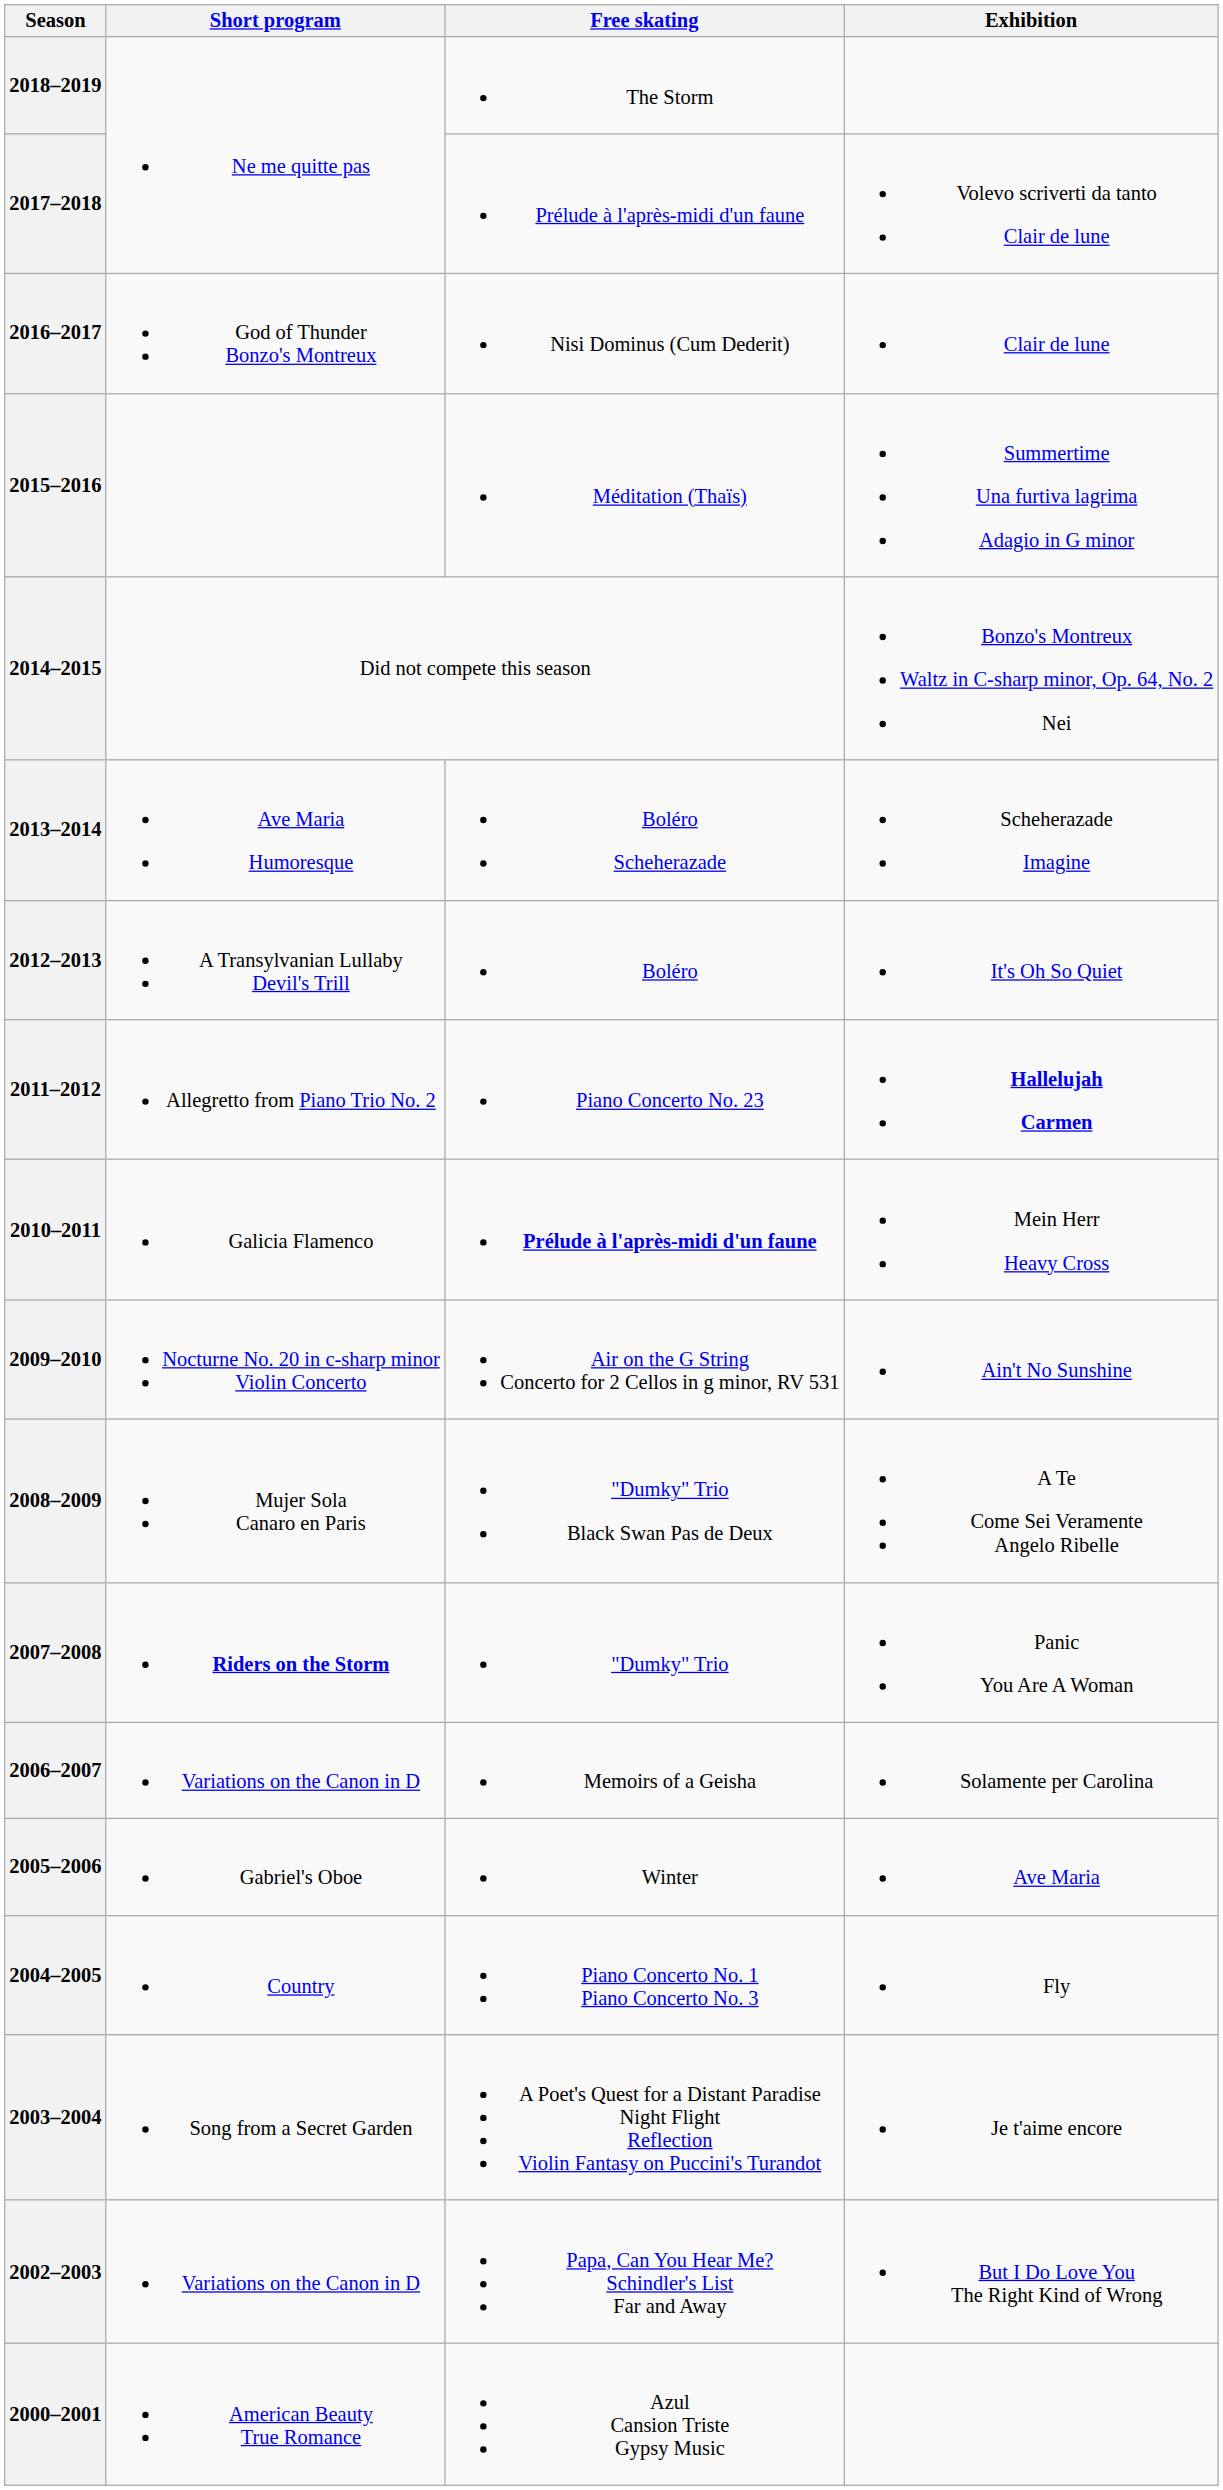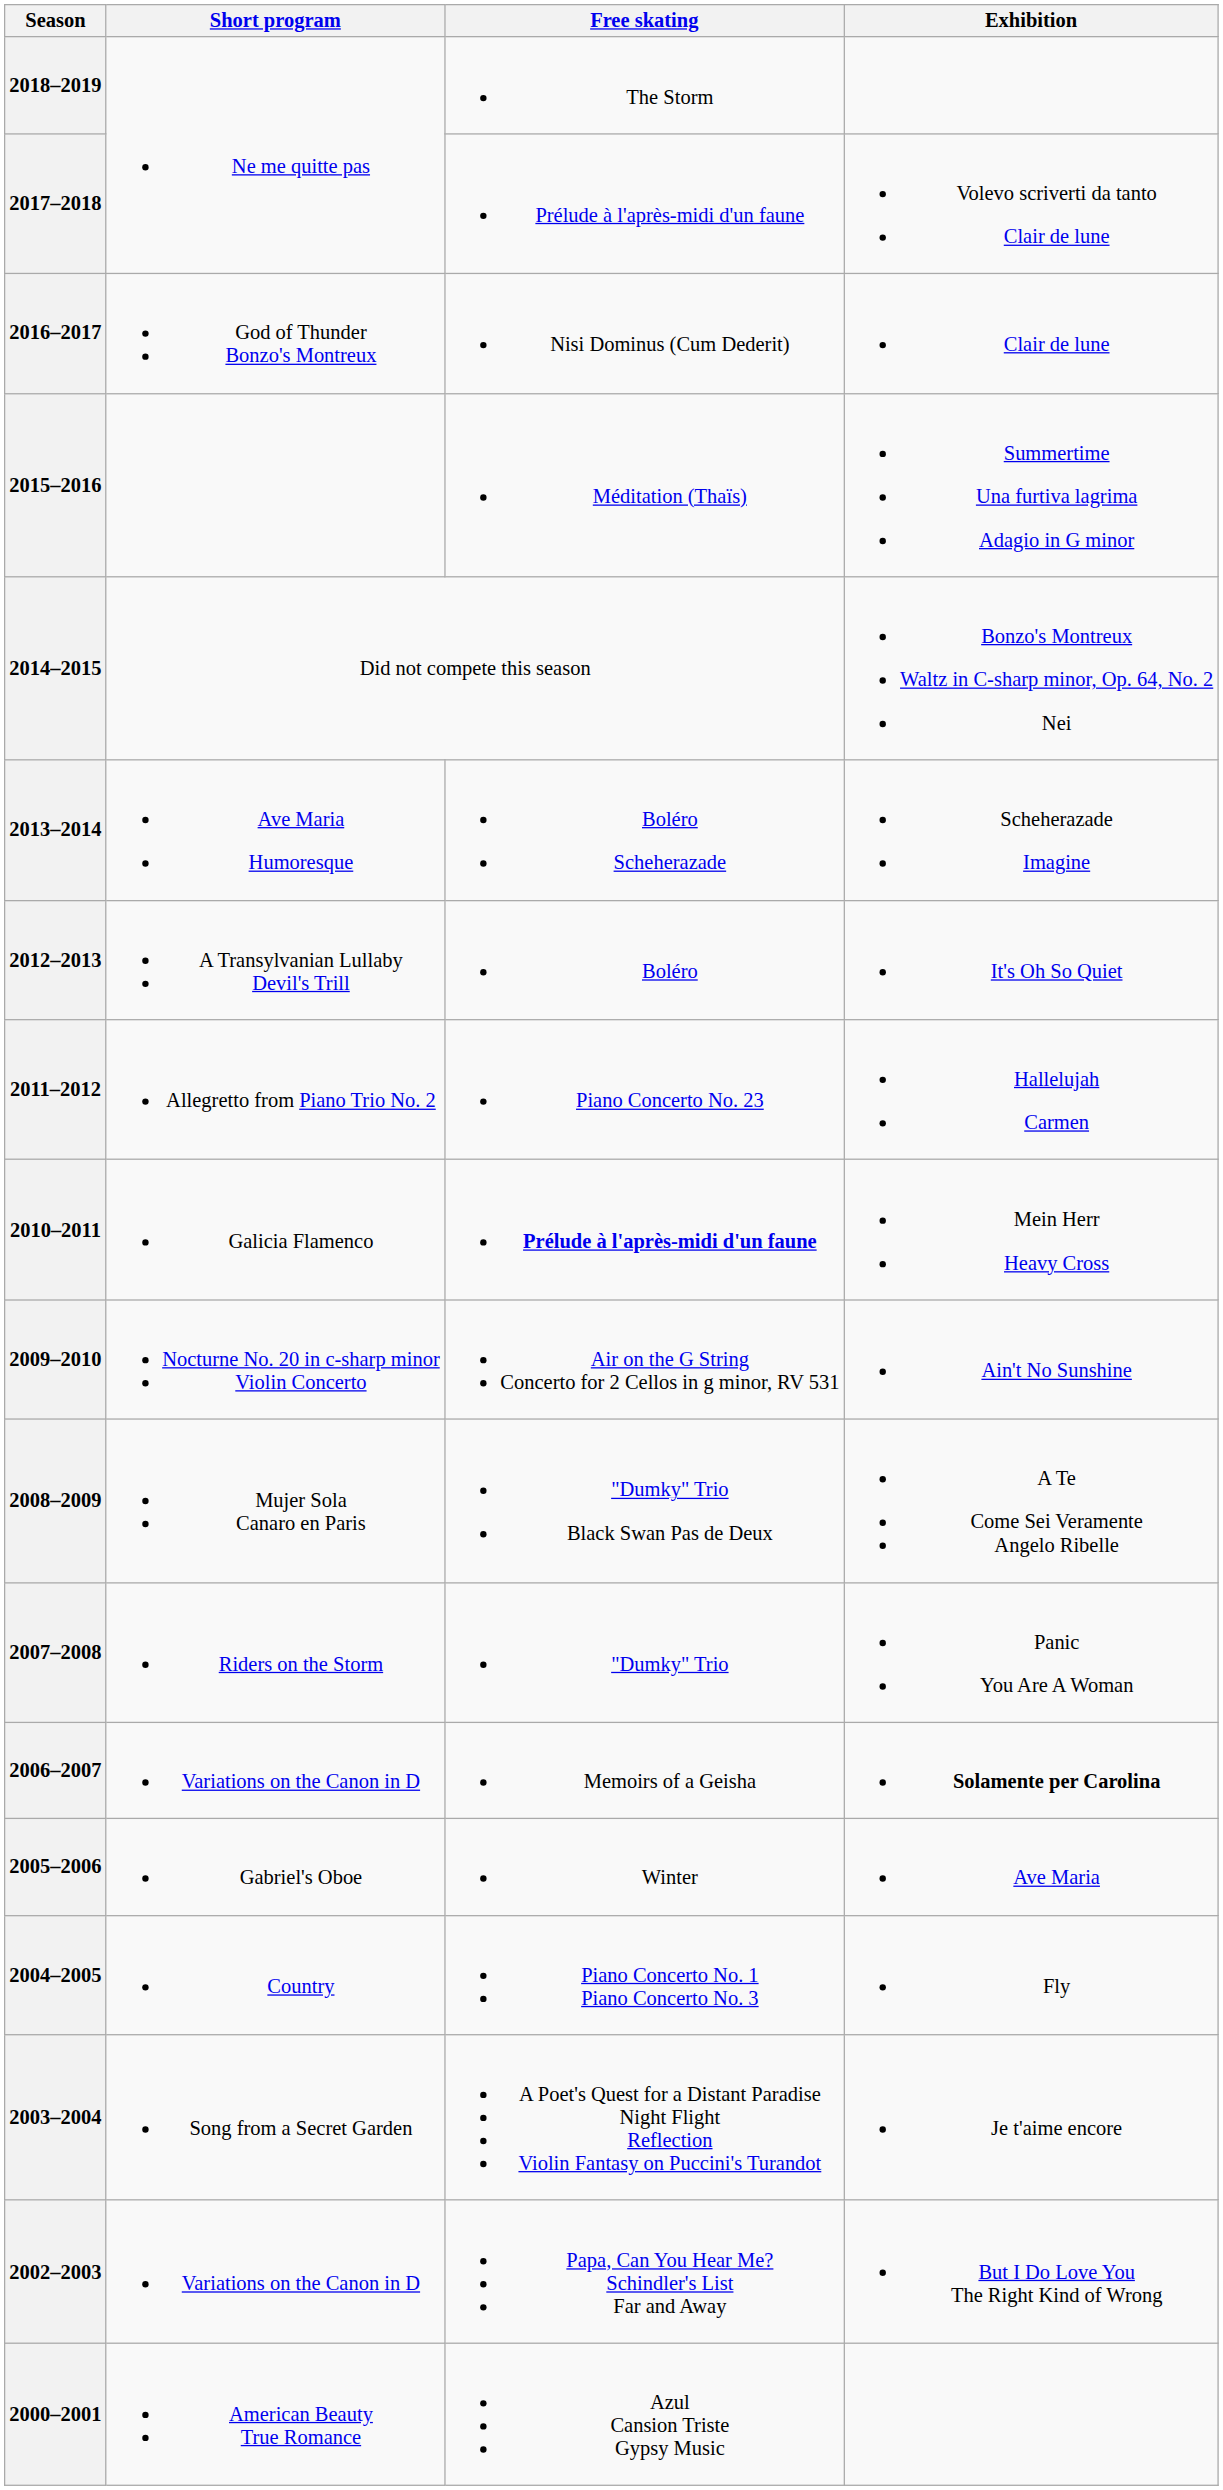(1031, 1101) bold -> (1031, 1101) normal
(275, 1664) bold -> (275, 1664) normal
(1031, 1782) normal -> (1031, 1782) bold
